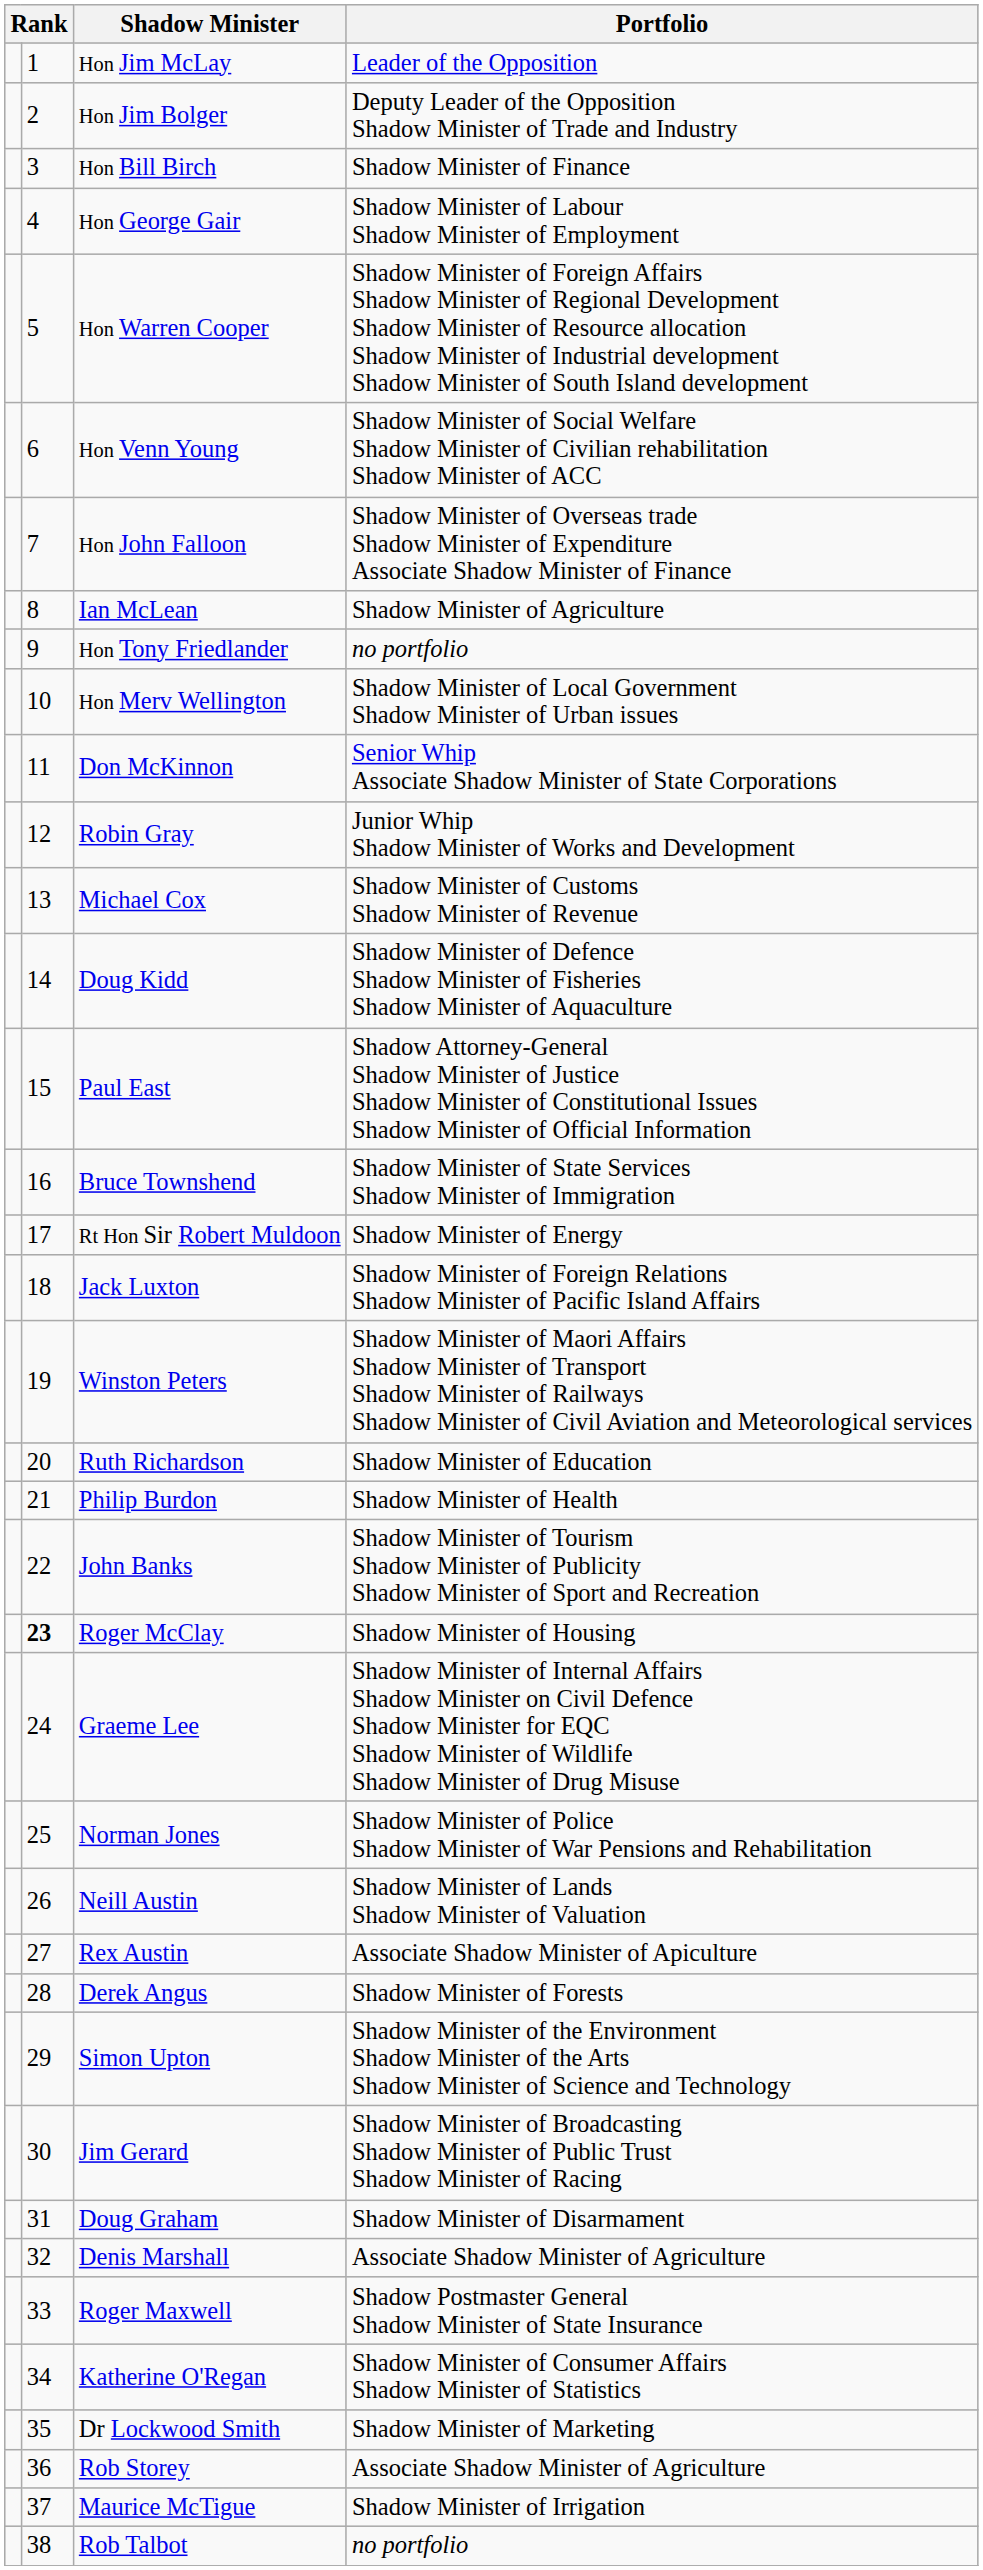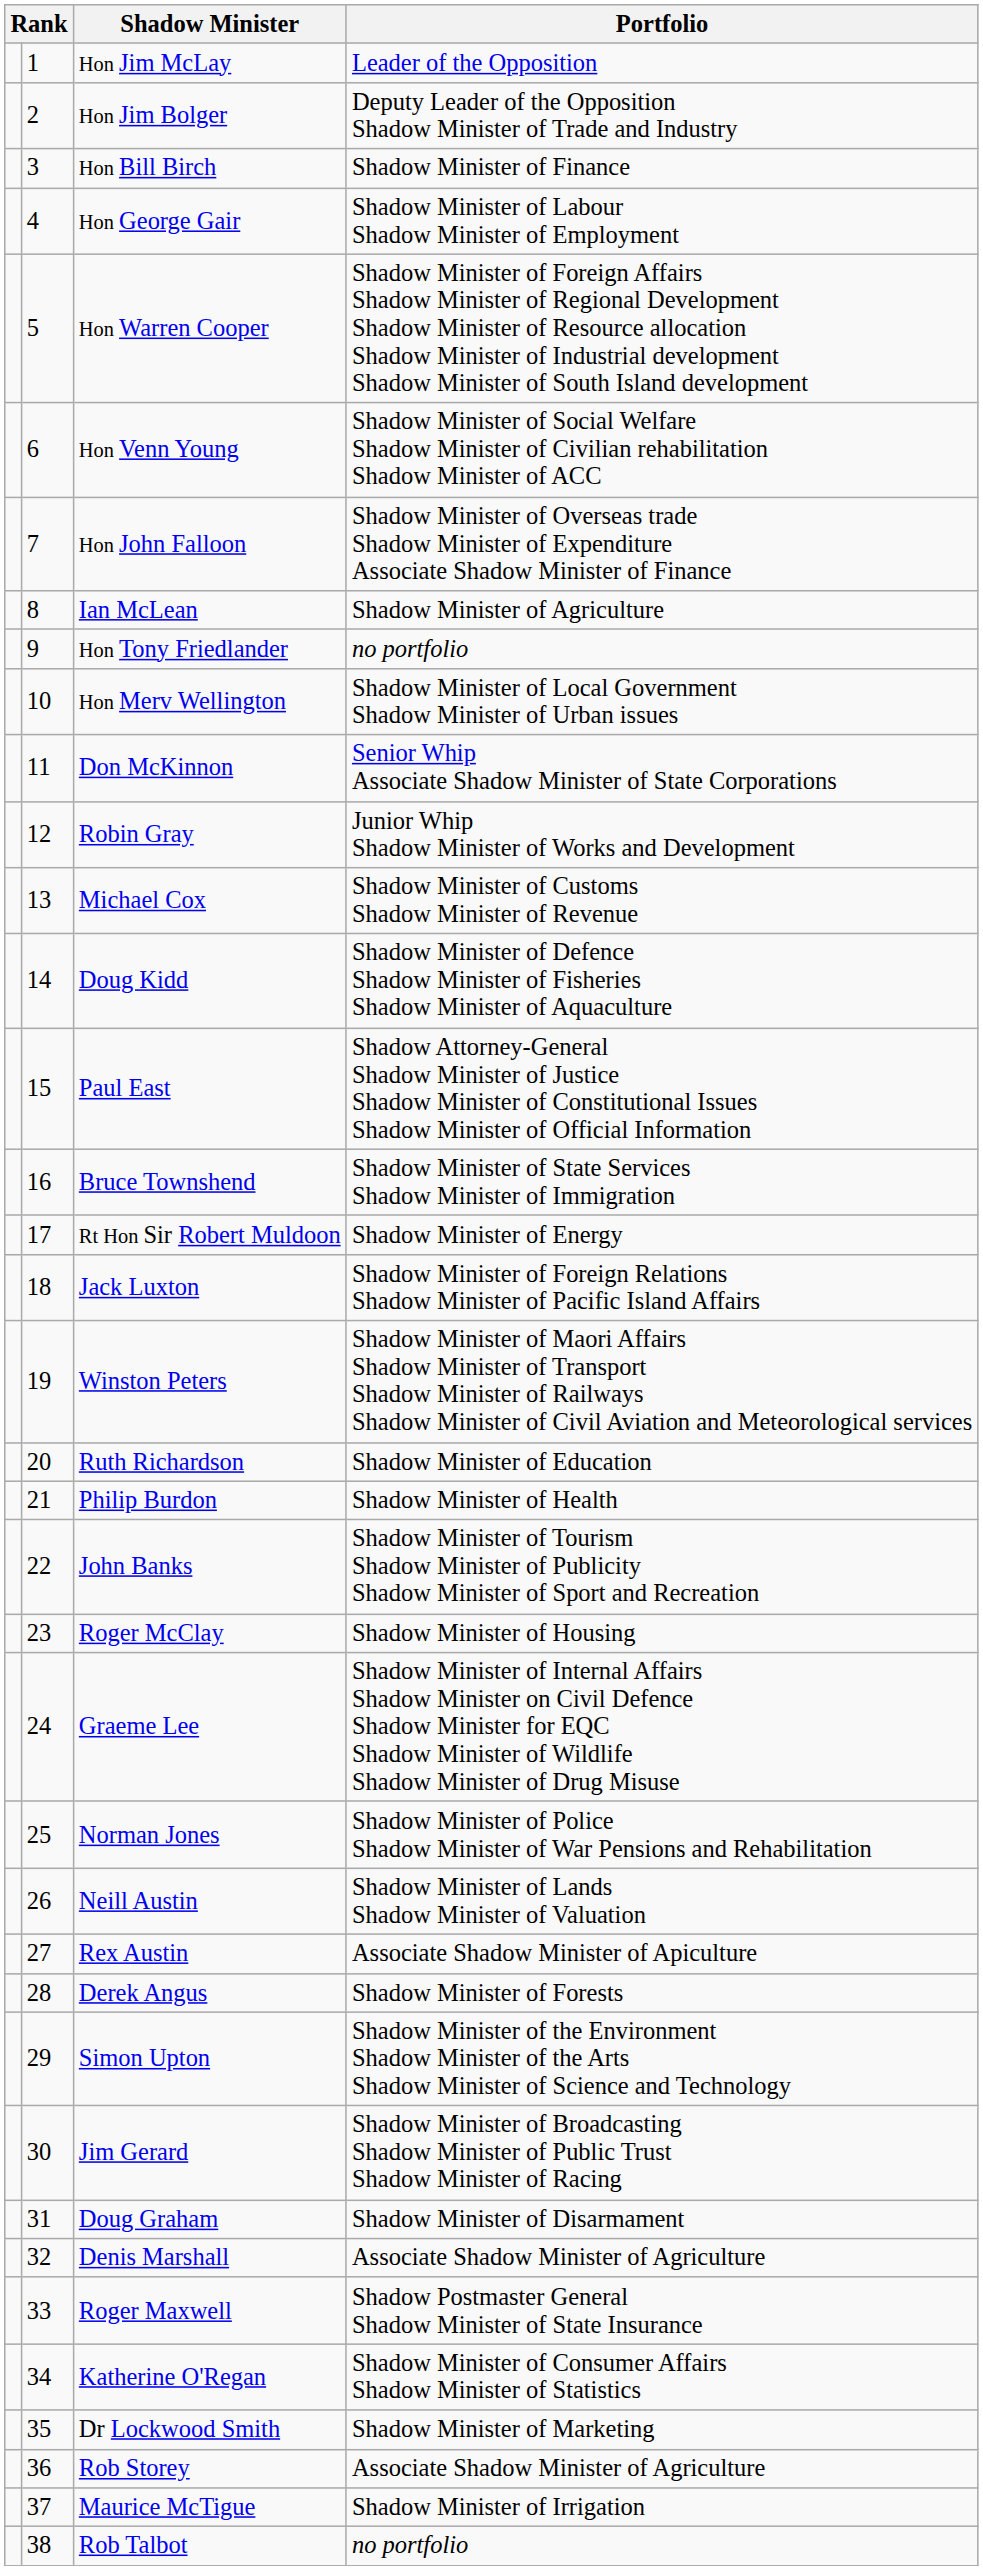(39, 1632) bold -> (39, 1632) normal
